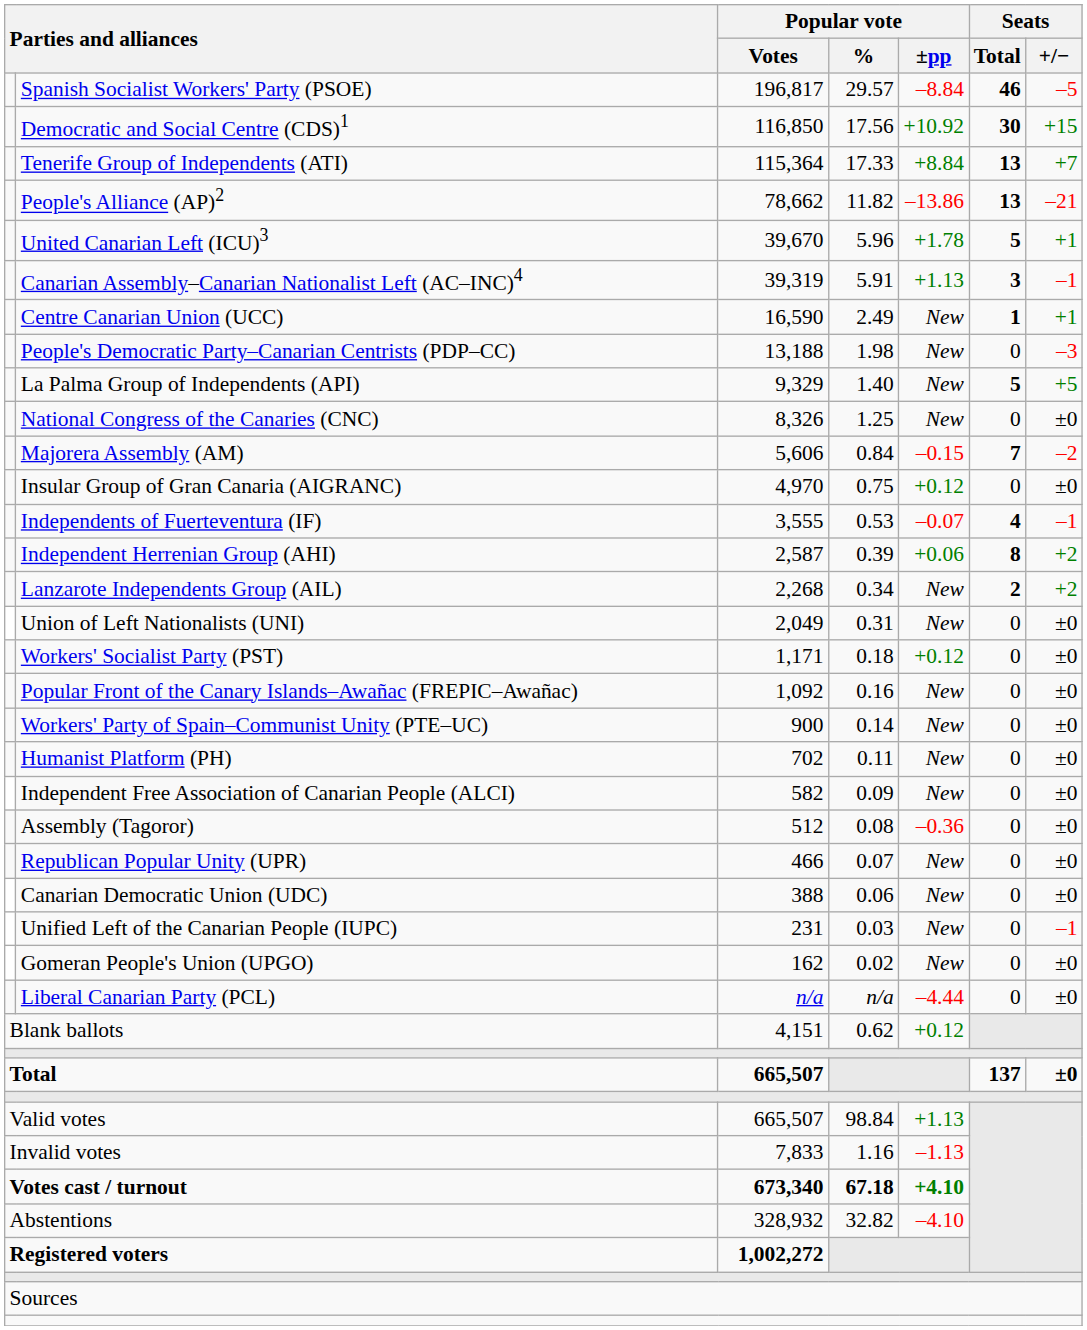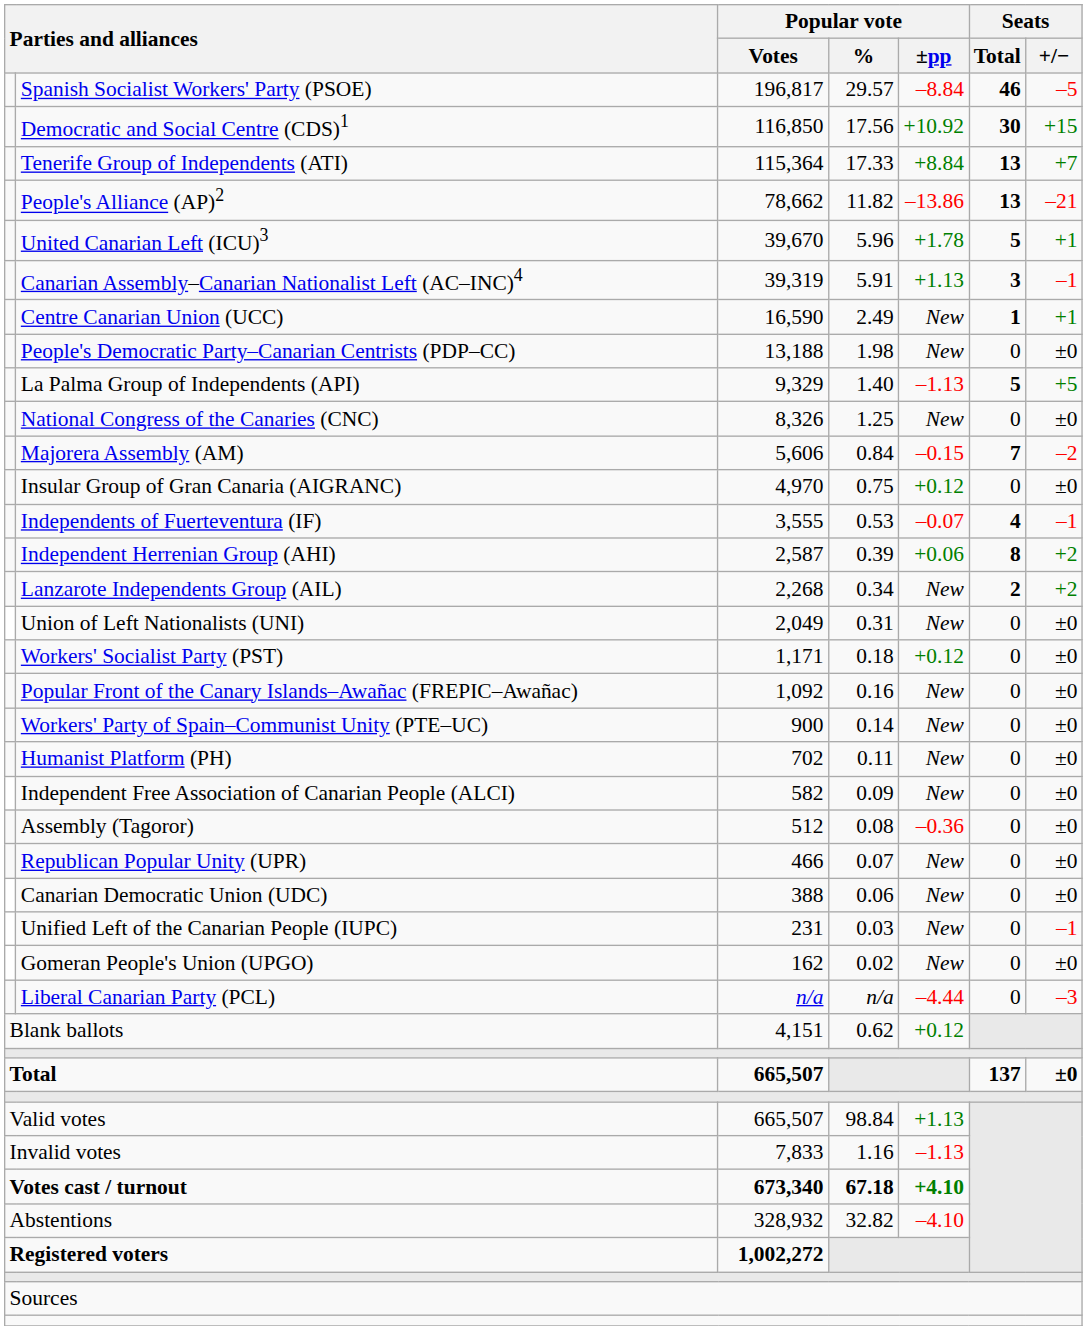(1067, 350) –3 -> (1066, 350) ±0
(945, 384) New -> (940, 384) –1.13
(1066, 996) ±0 -> (1067, 996) –3
